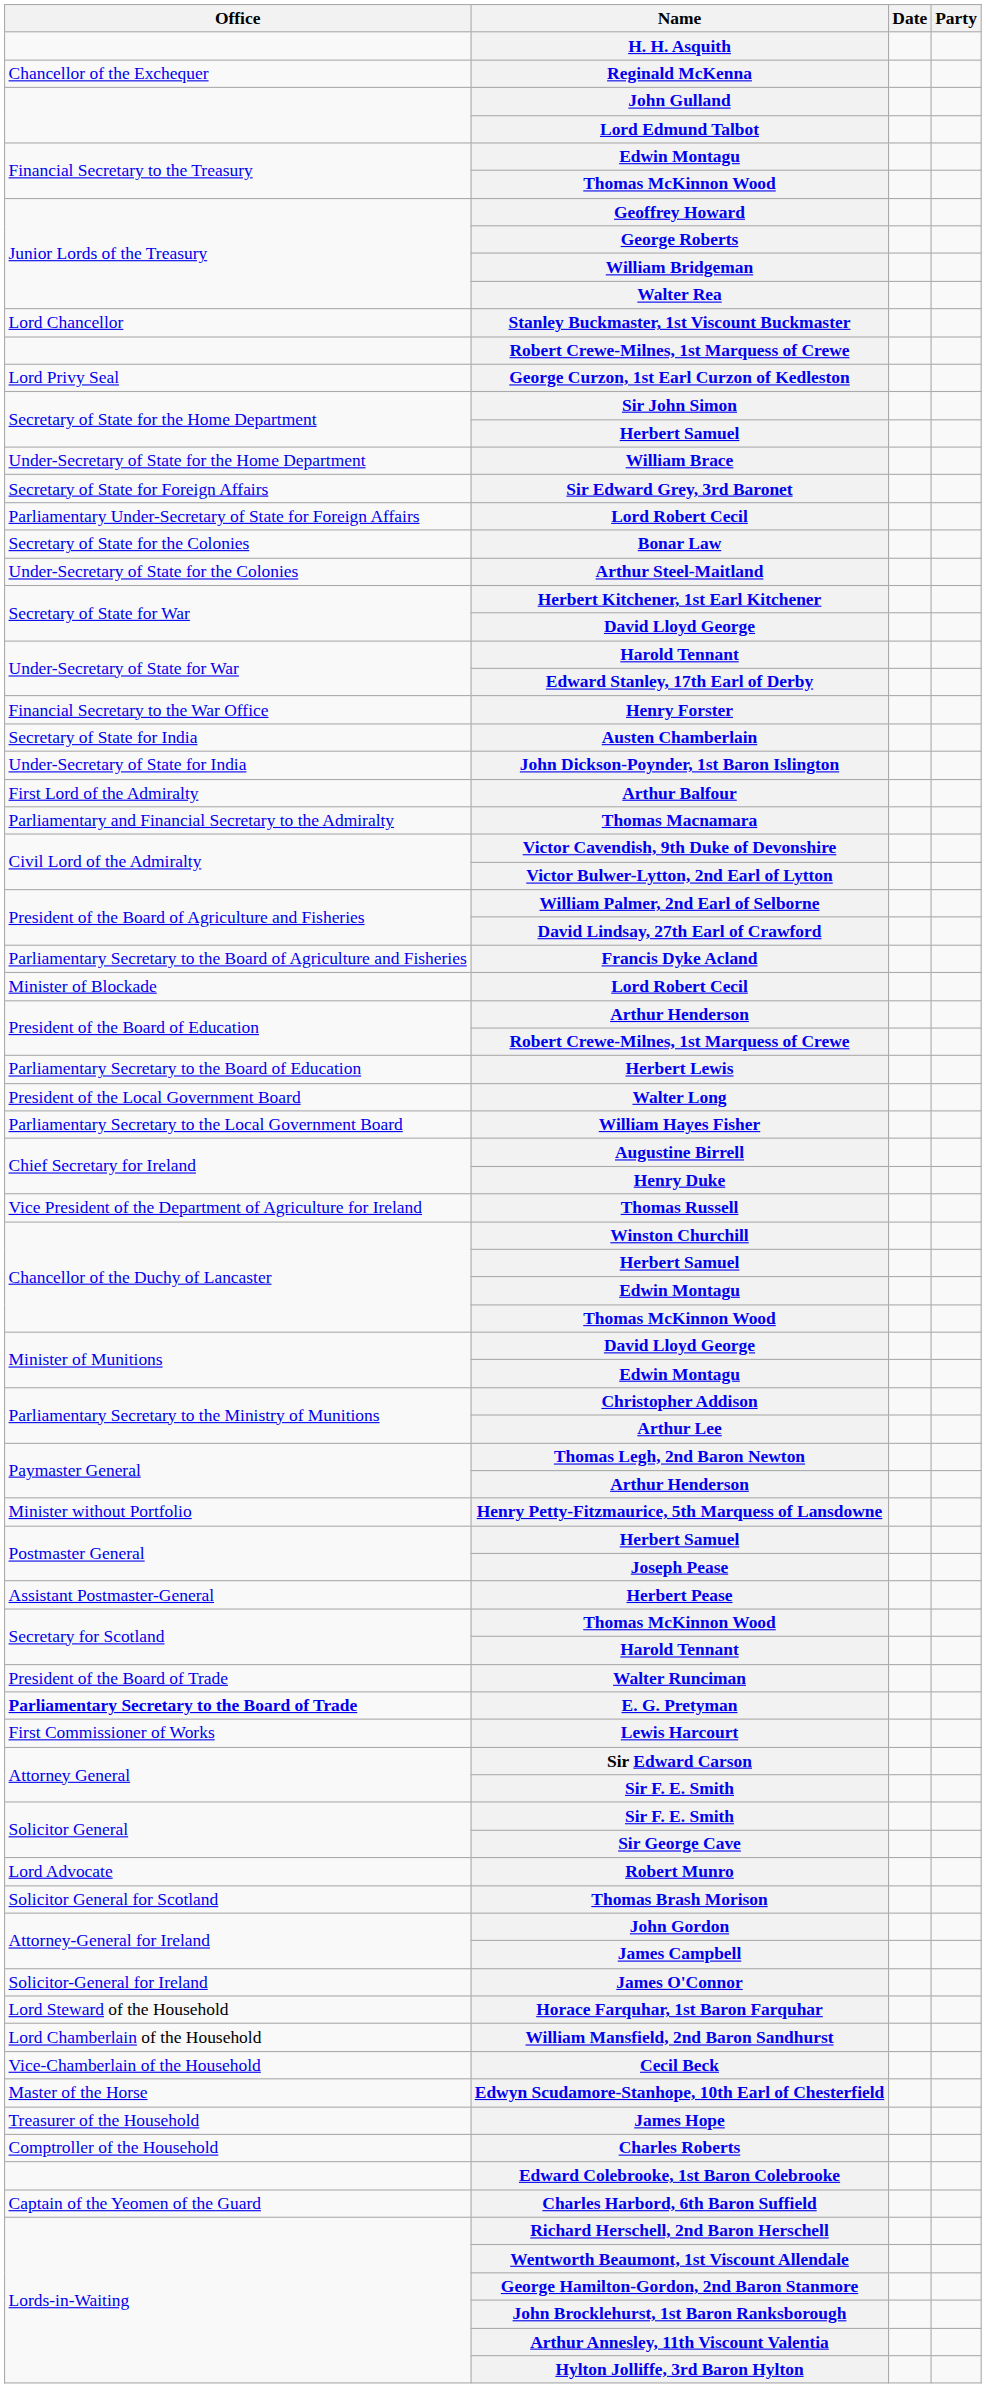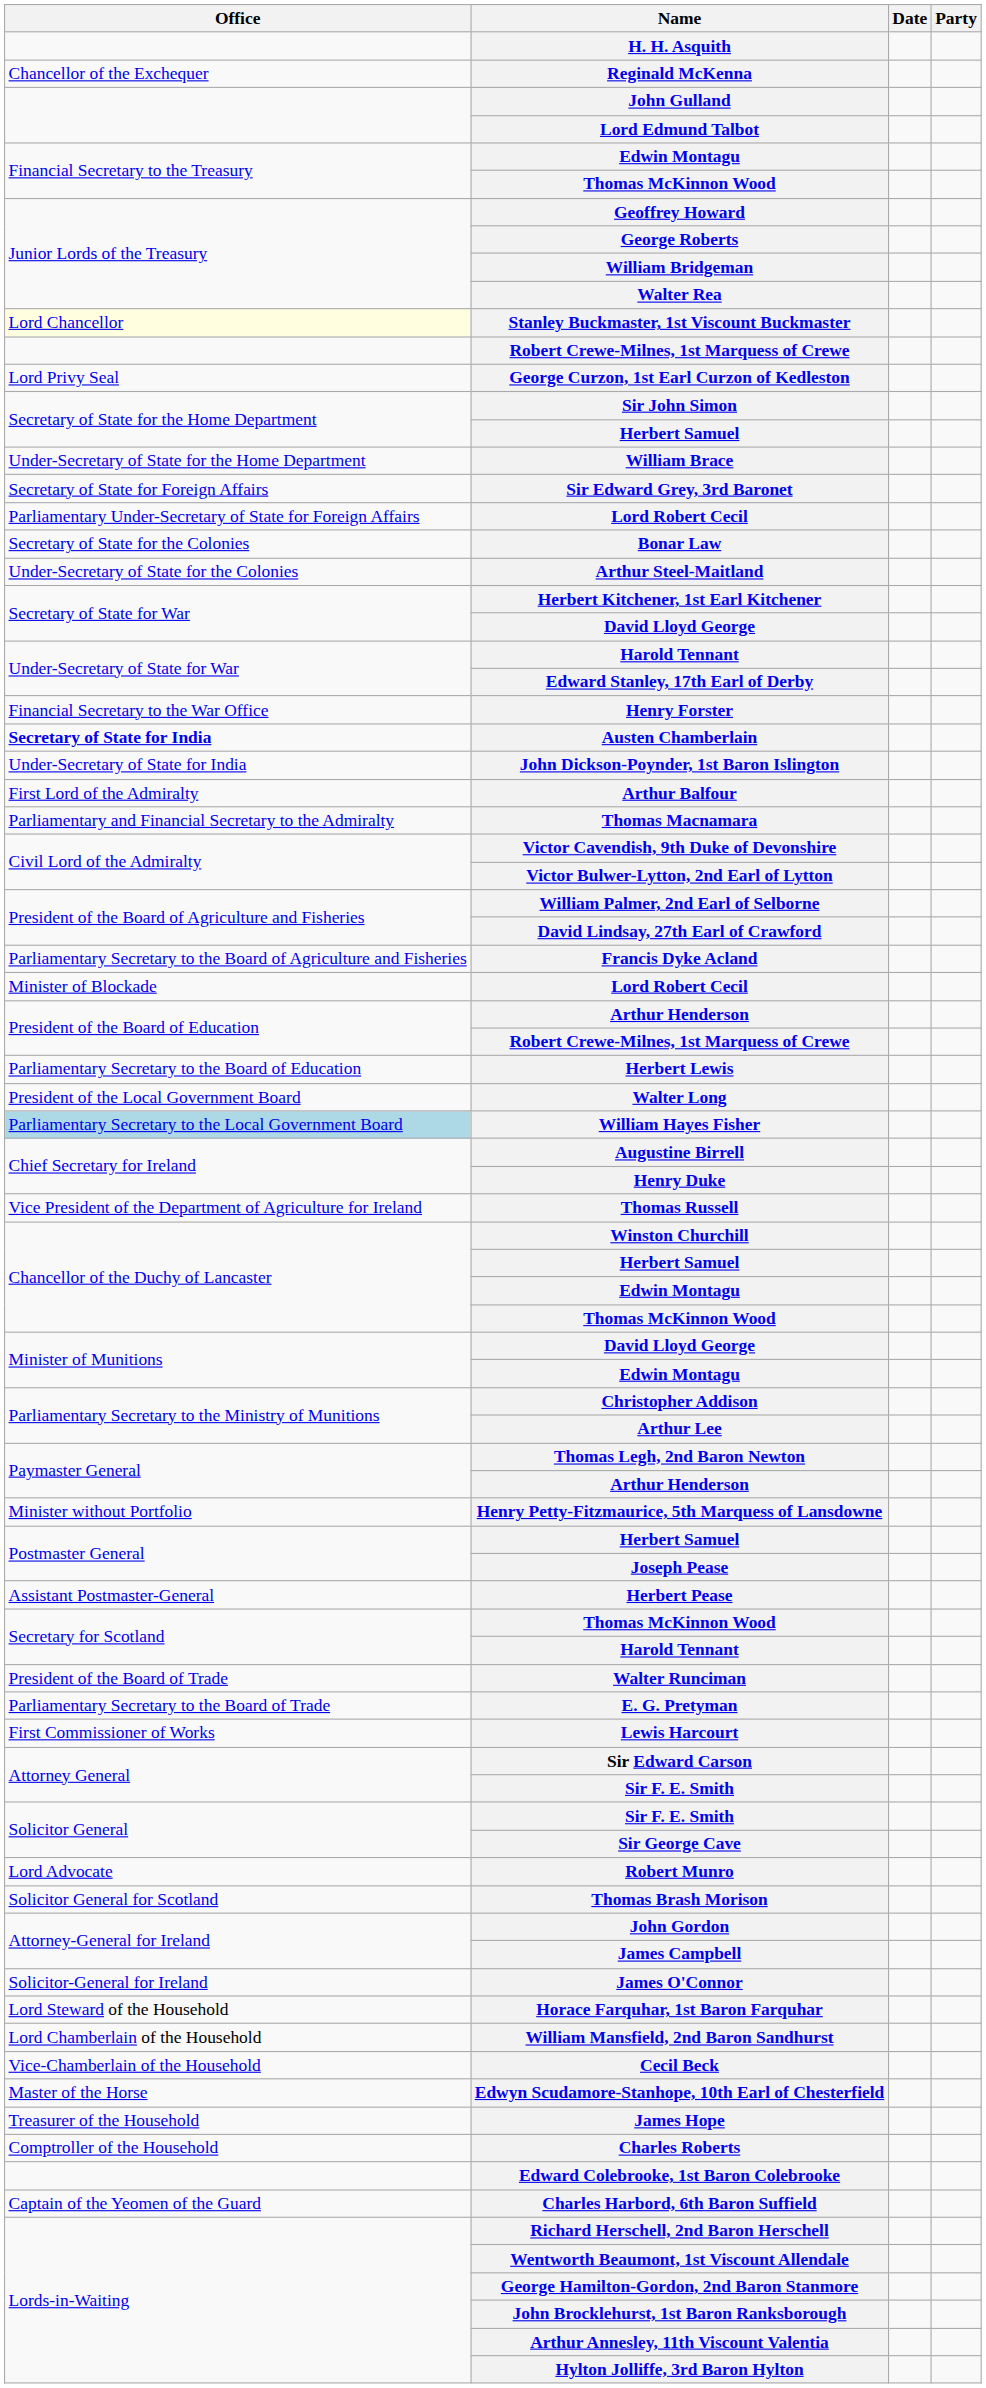(66, 322) no background -> (66, 322) lightyellow background
(103, 737) normal -> (110, 737) bold
(206, 1124) no background -> (206, 1124) lightblue background
(183, 1705) bold -> (169, 1705) normal
